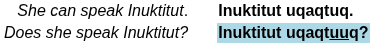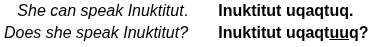(293, 32) lightblue background -> (293, 32) no background
